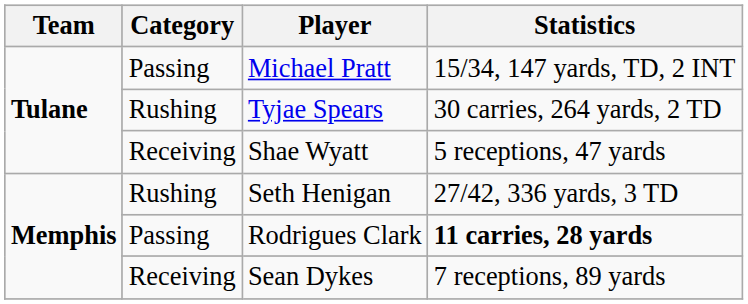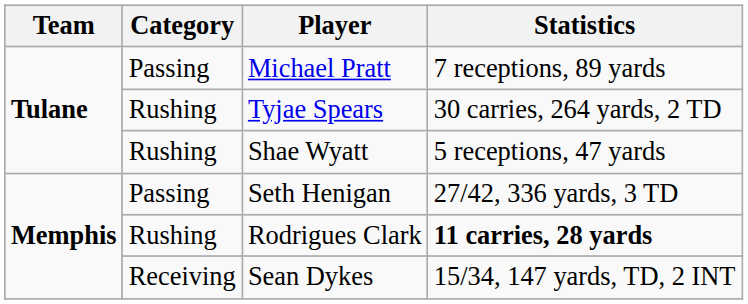(585, 67) 15/34, 147 yards, TD, 2 INT -> (550, 67) 7 receptions, 89 yards
(182, 151) Receiving -> (173, 151) Rushing
(173, 193) Rushing -> (169, 193) Passing
(169, 235) Passing -> (173, 235) Rushing
(550, 277) 7 receptions, 89 yards -> (585, 277) 15/34, 147 yards, TD, 2 INT
